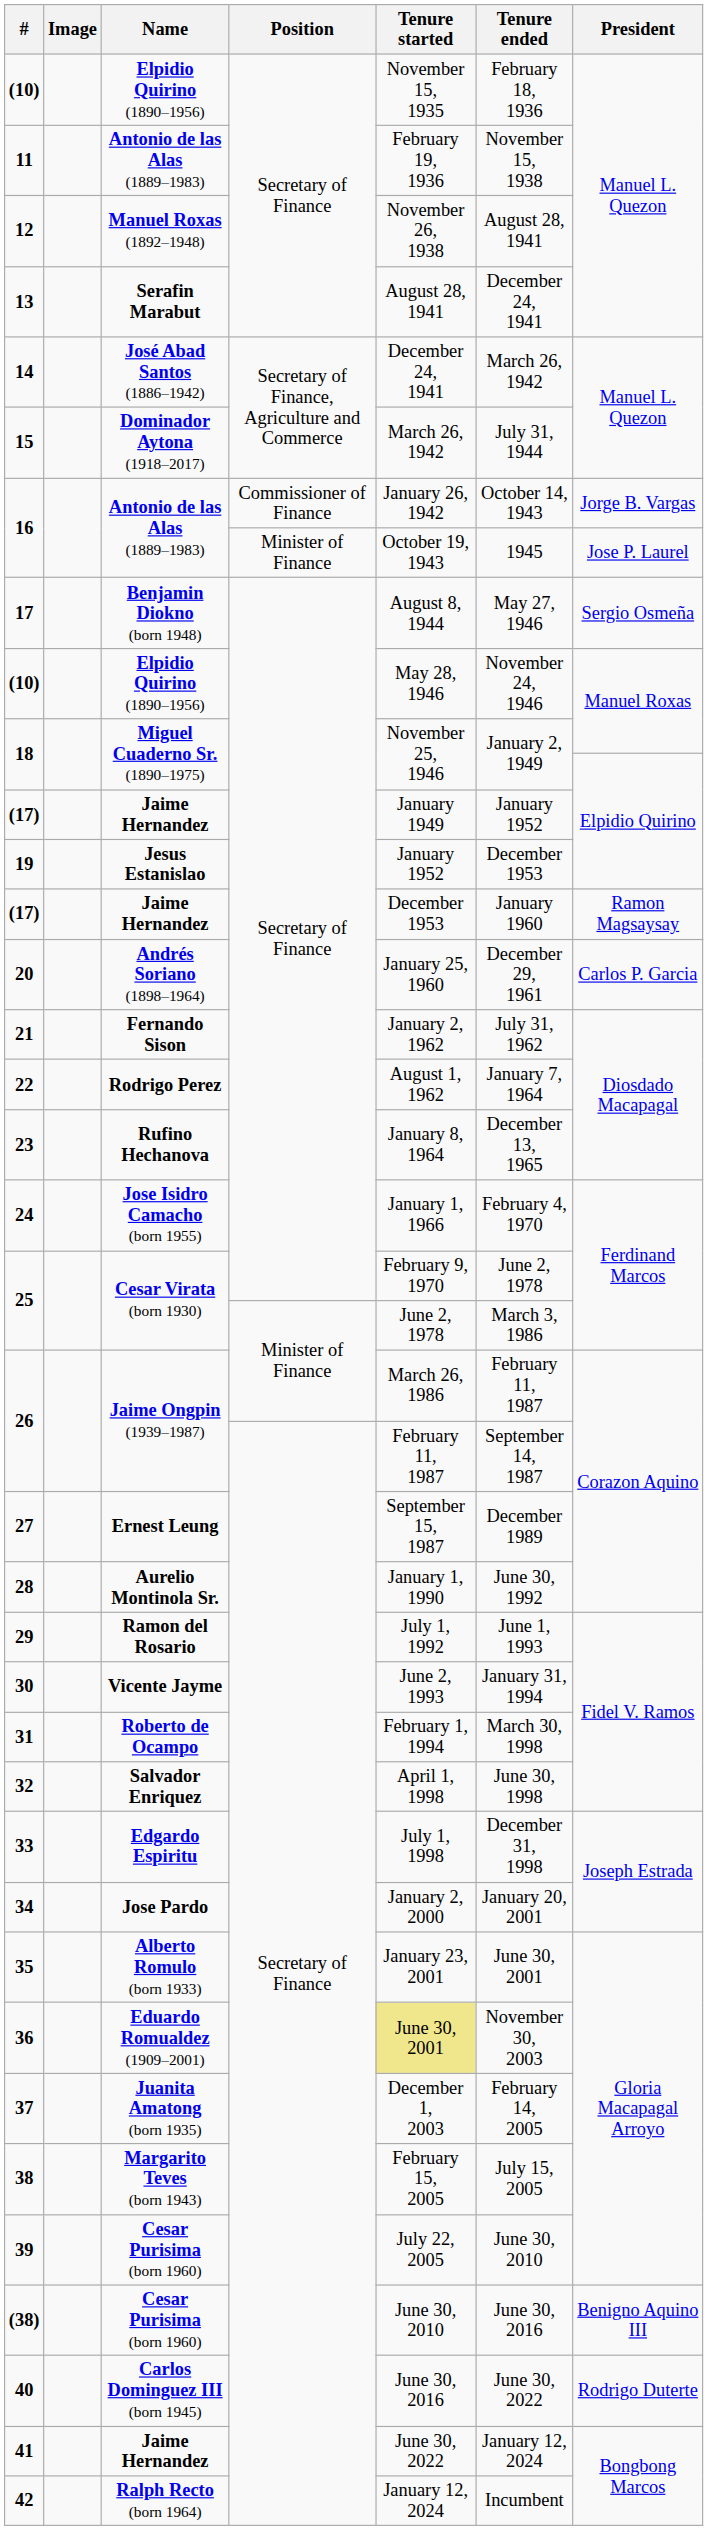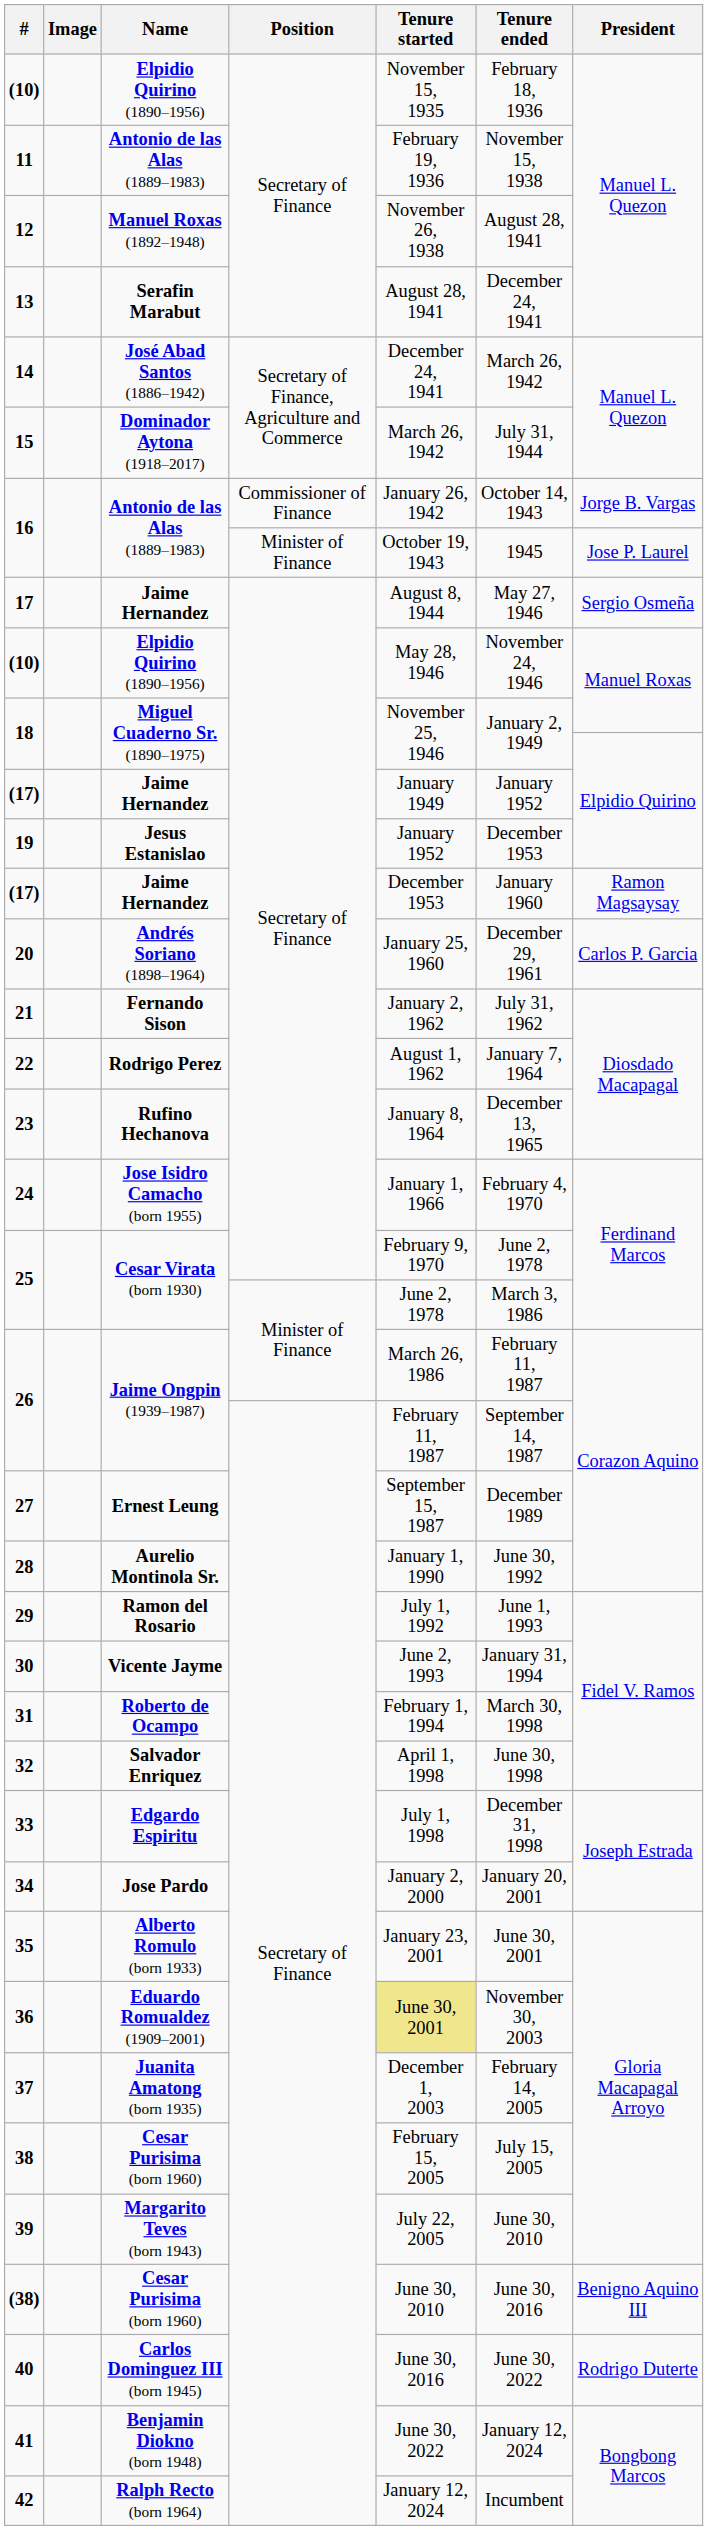(165, 612) Benjamin Diokno (born 1948) -> (165, 602) Jaime Hernandez
(165, 2178) Margarito Teves (born 1943) -> (165, 2158) Cesar Purisima (born 1960)
(165, 2249) Cesar Purisima (born 1960) -> (165, 2228) Margarito Teves (born 1943)
(165, 2450) Jaime Hernandez -> (165, 2440) Benjamin Diokno (born 1948)
